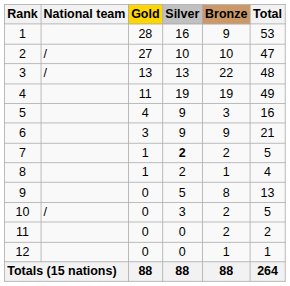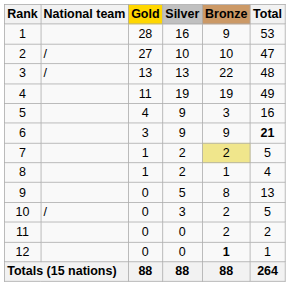(268, 133) normal -> (268, 133) bold
(182, 152) bold -> (182, 152) normal
(226, 152) no background -> (226, 152) khaki background
(226, 251) normal -> (226, 251) bold
